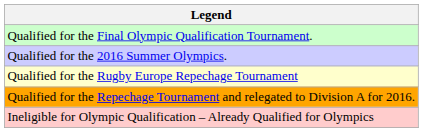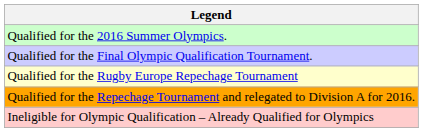(160, 35) Qualified for the Final Olympic Qualification Tournament. -> (117, 35) Qualified for the 2016 Summer Olympics.
(117, 55) Qualified for the 2016 Summer Olympics. -> (160, 55) Qualified for the Final Olympic Qualification Tournament.
